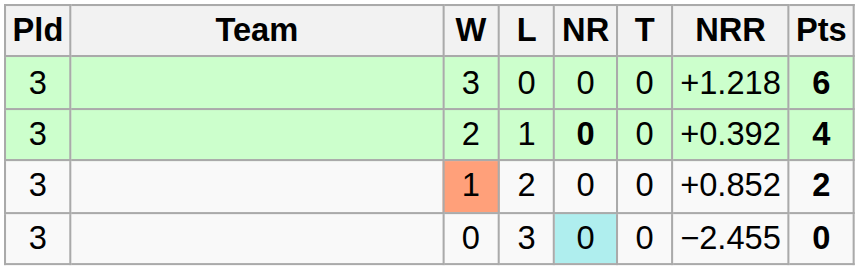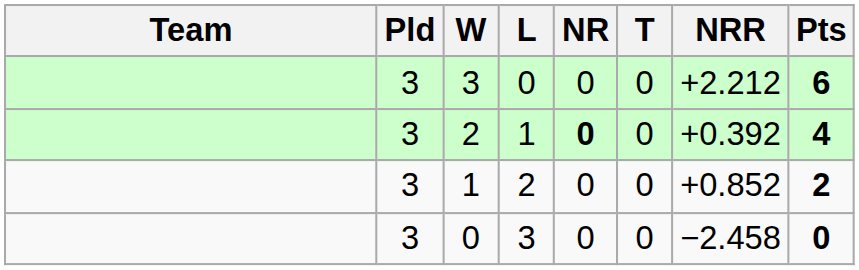columns swapped: (257, 30) <-> (38, 30)
(731, 82) +1.218 -> (731, 82) +2.212
(471, 185) lightsalmon background -> (471, 185) no background
(586, 237) paleturquoise background -> (586, 237) no background
(731, 237) −2.455 -> (731, 237) −2.458
